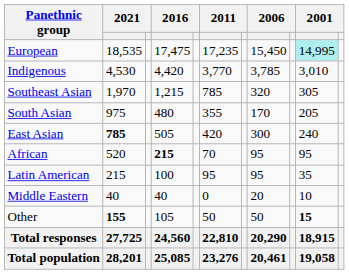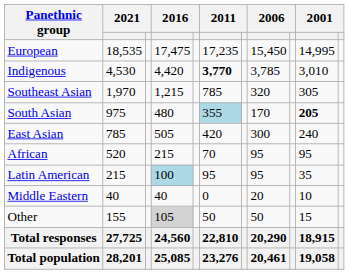(317, 50) paleturquoise background -> (317, 50) no background
(217, 71) normal -> (217, 71) bold
(212, 112) no background -> (212, 112) lightblue background
(309, 112) normal -> (309, 112) bold
(116, 133) bold -> (116, 133) normal
(164, 154) bold -> (164, 154) normal
(164, 175) no background -> (164, 175) lightblue background
(116, 216) bold -> (116, 216) normal
(164, 216) no background -> (164, 216) lightgrey background
(305, 216) bold -> (305, 216) normal
